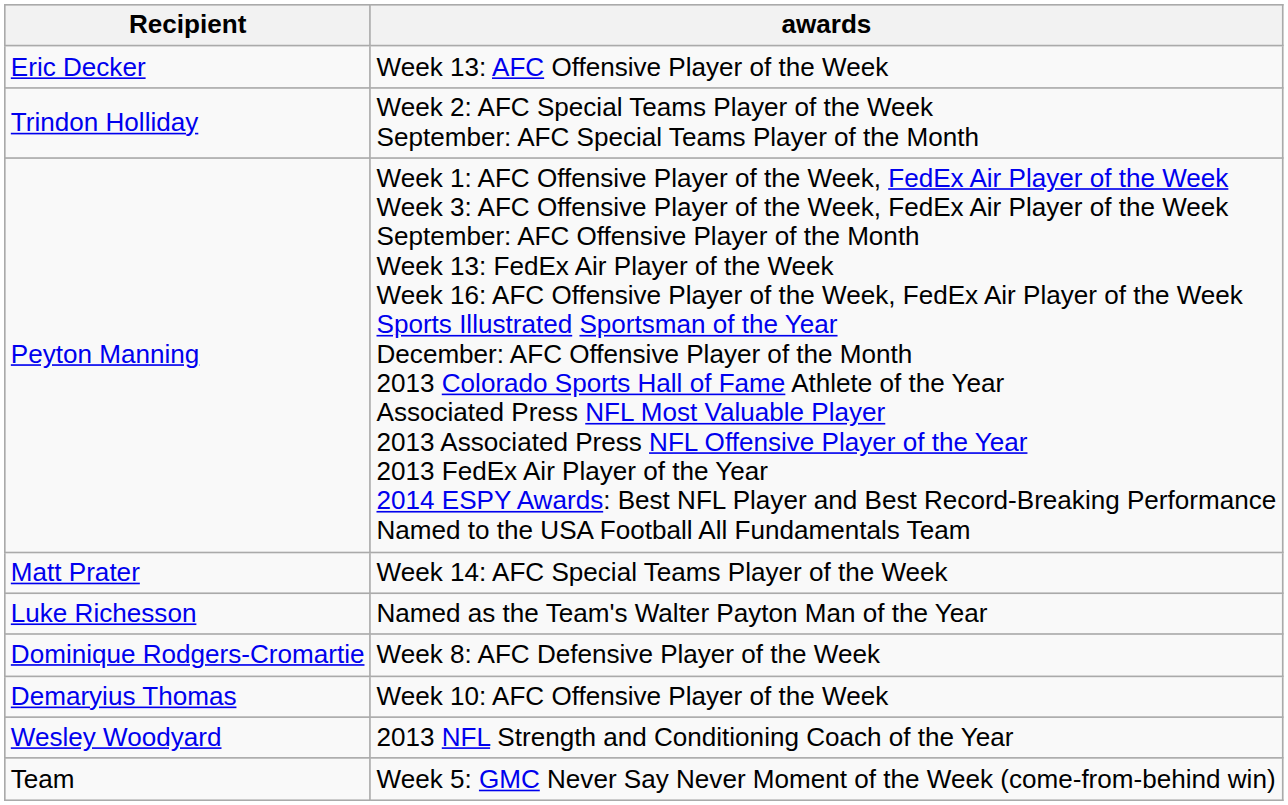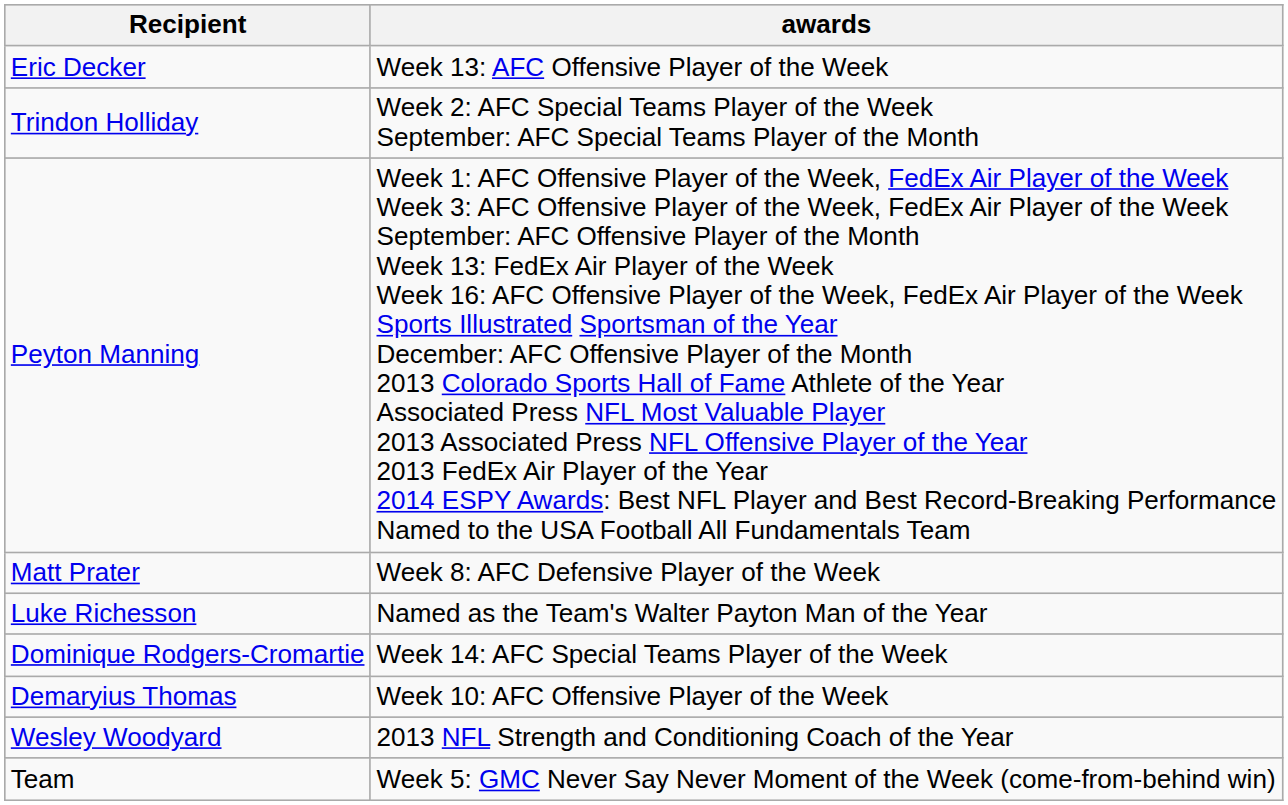(662, 572) Week 14: AFC Special Teams Player of the Week -> (628, 572) Week 8: AFC Defensive Player of the Week
(628, 654) Week 8: AFC Defensive Player of the Week -> (662, 654) Week 14: AFC Special Teams Player of the Week
